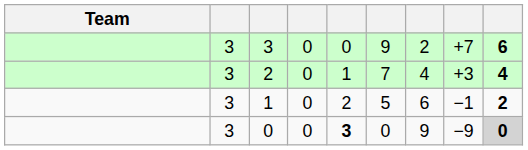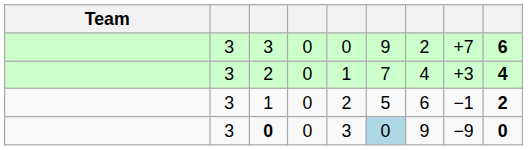(268, 131) normal -> (268, 131) bold
(346, 131) bold -> (346, 131) normal
(385, 131) no background -> (385, 131) lightblue background
(503, 131) lightgrey background -> (503, 131) no background
